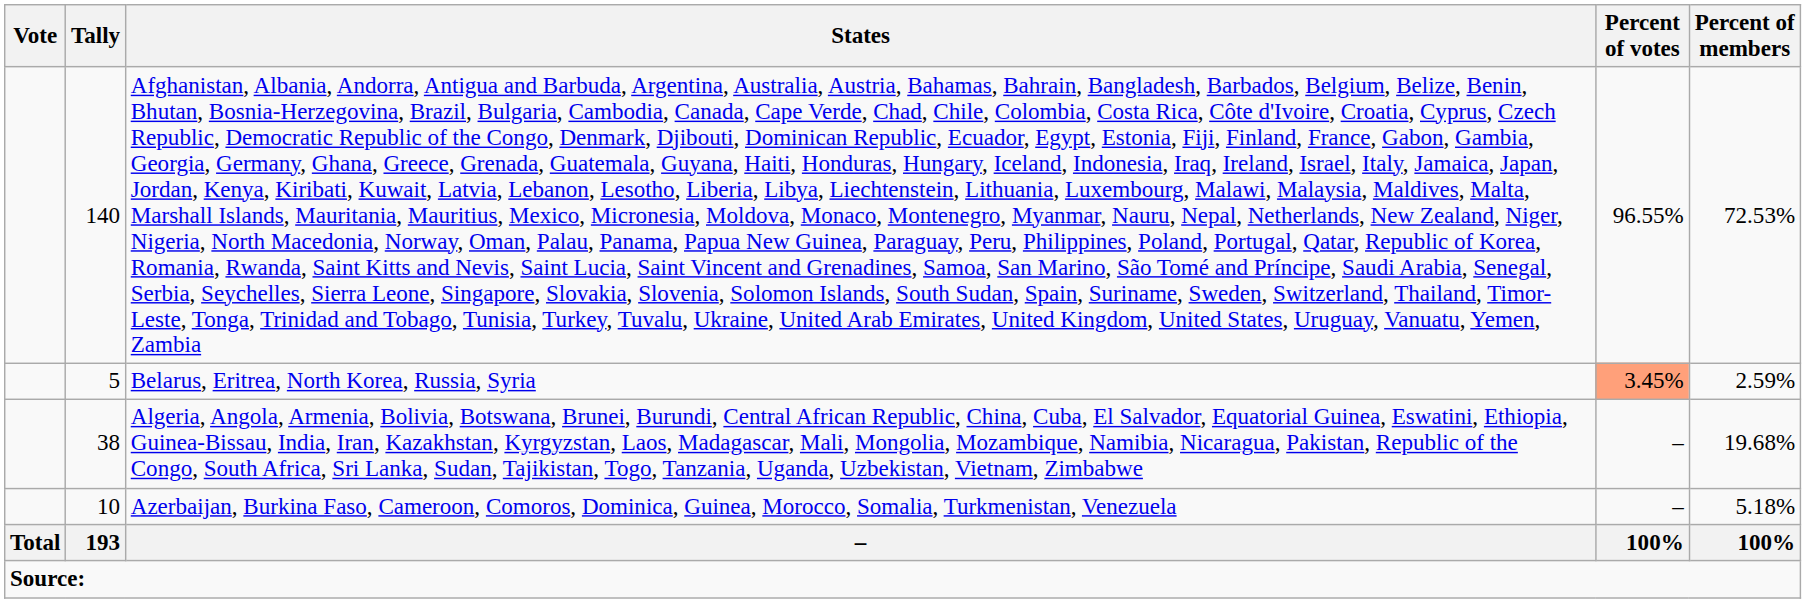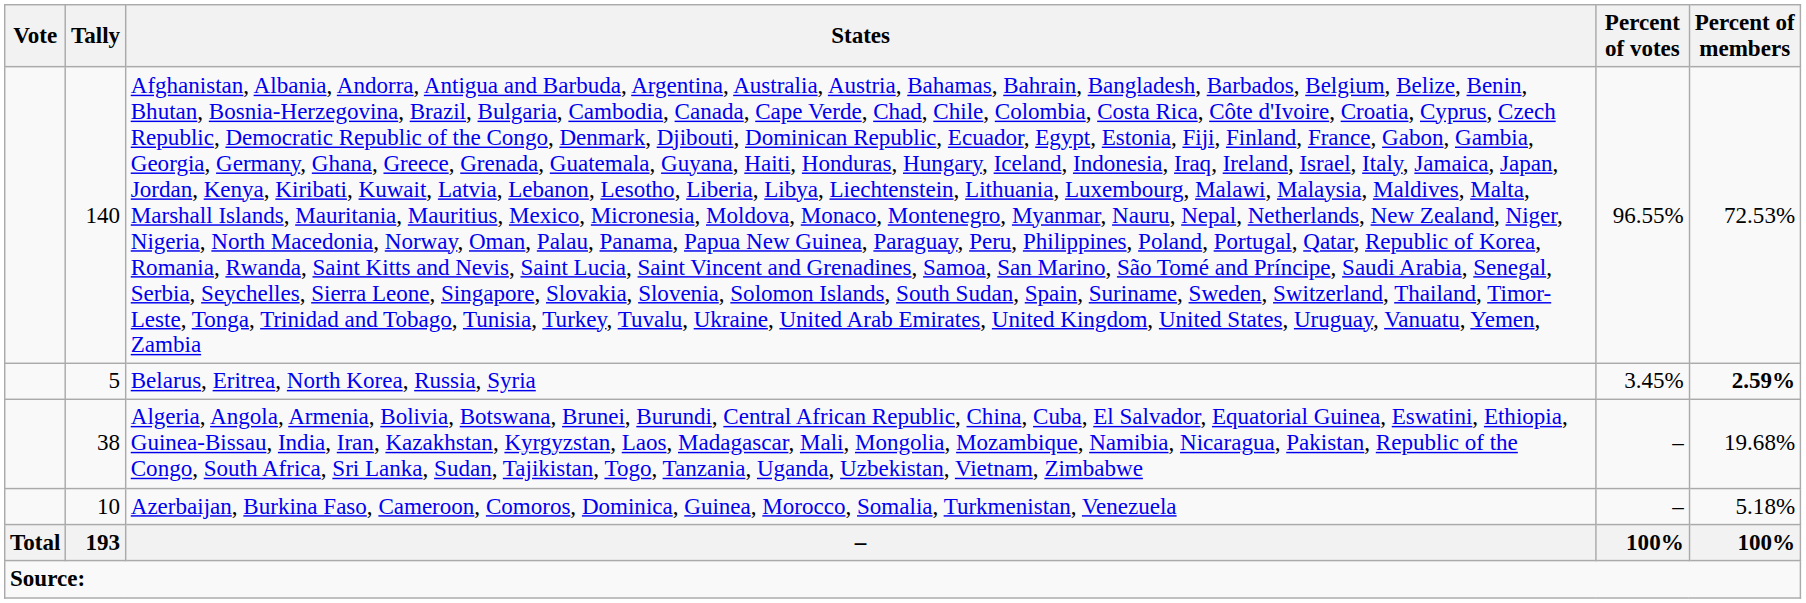(1654, 380) lightsalmon background -> (1654, 380) no background
(1765, 380) normal -> (1763, 380) bold
